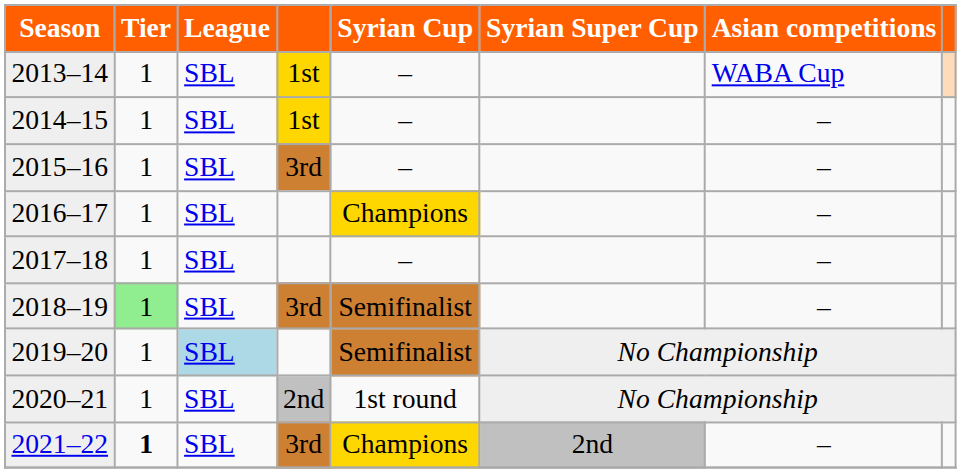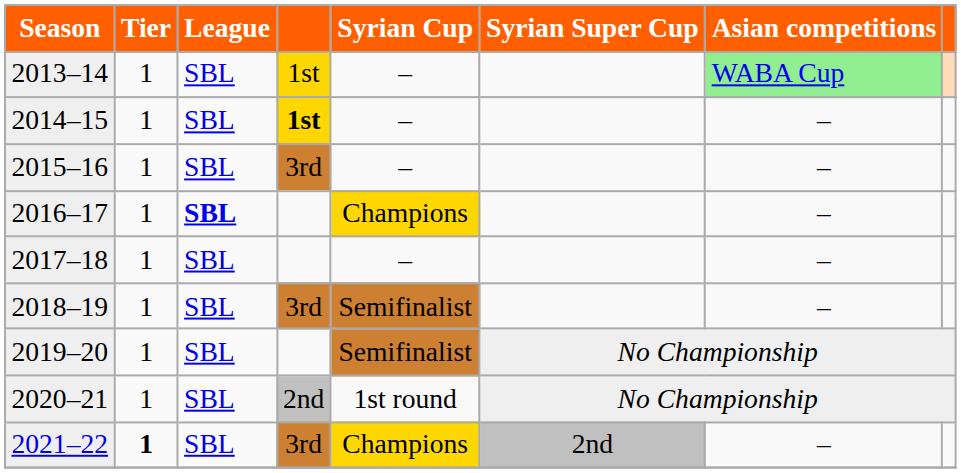(778, 74) no background -> (778, 74) lightgreen background
(304, 120) normal -> (304, 120) bold
(209, 212) normal -> (210, 212) bold
(146, 305) lightgreen background -> (146, 305) no background
(209, 351) lightblue background -> (209, 351) no background
